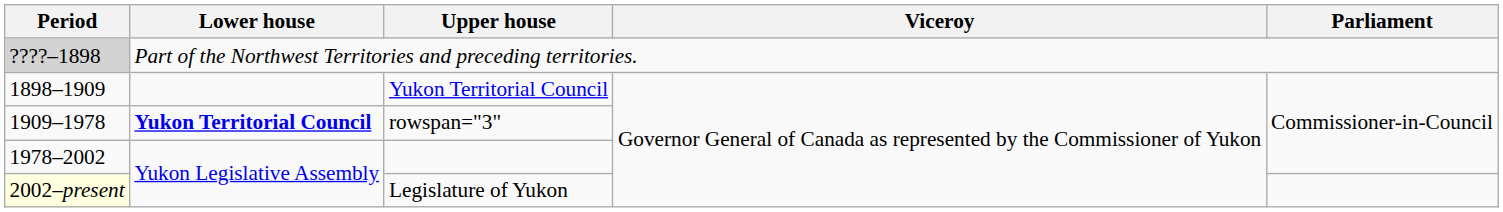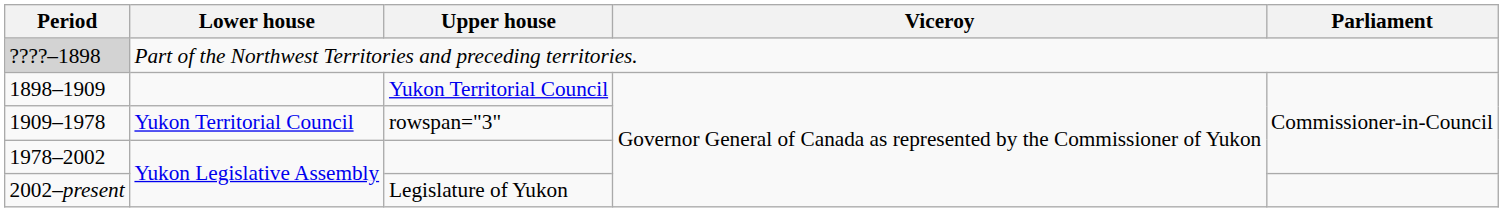(253, 122) bold -> (244, 122) normal
(67, 190) lightyellow background -> (67, 190) no background
